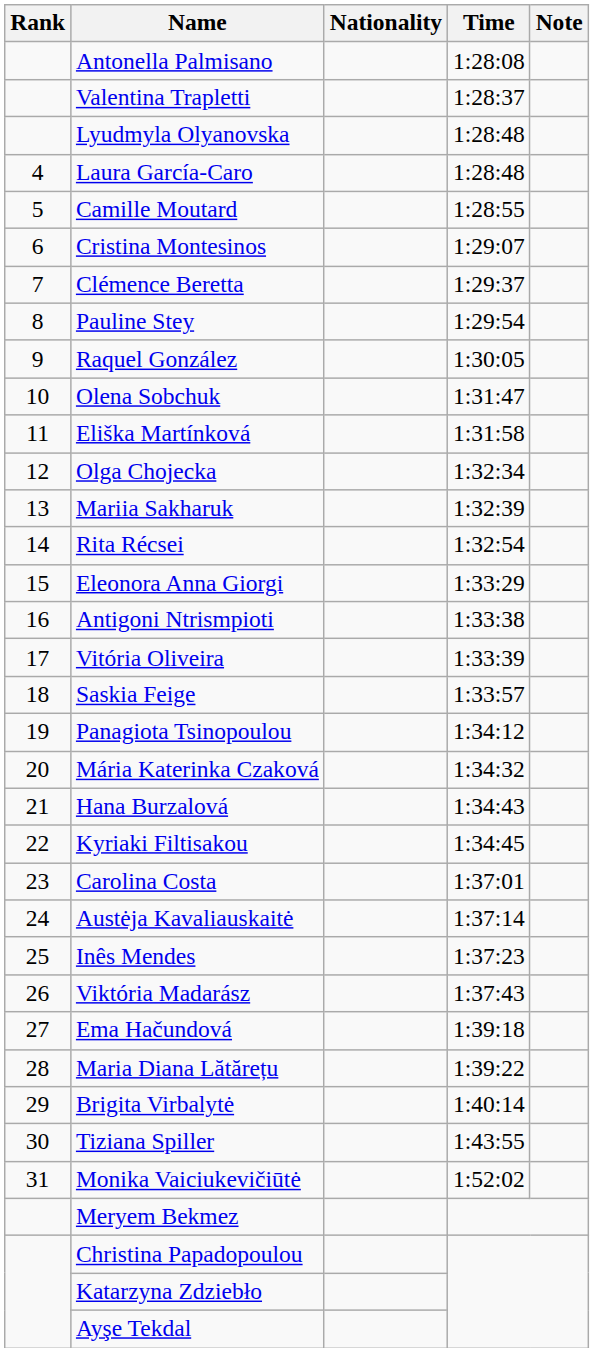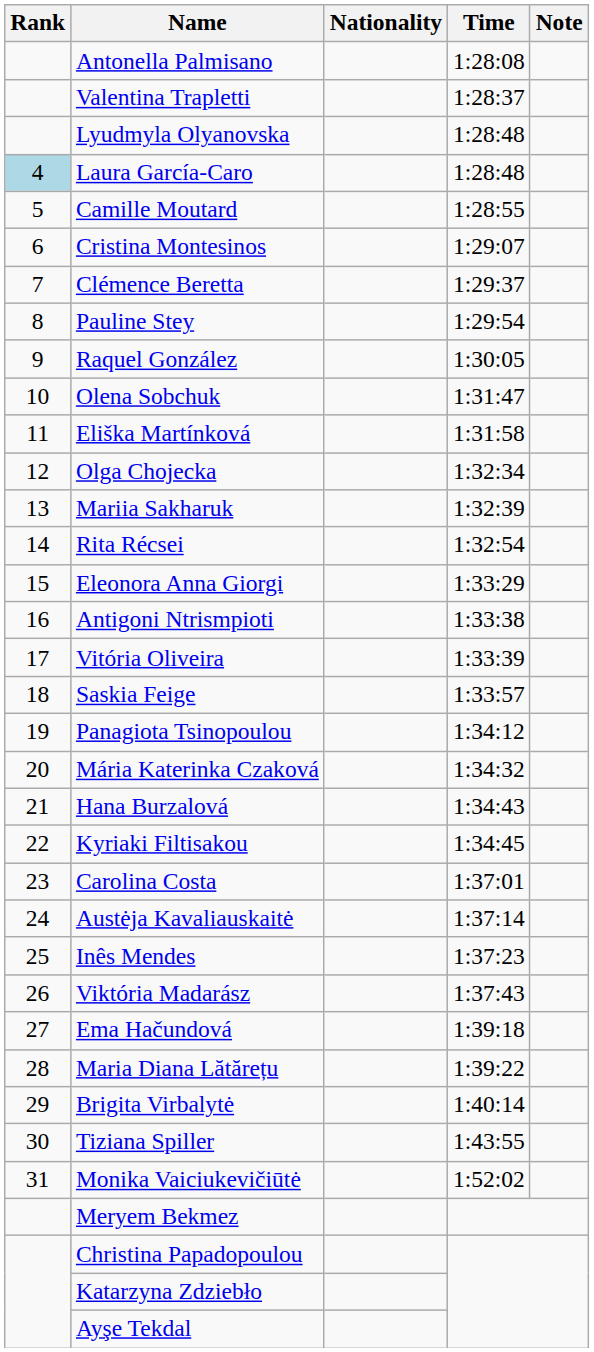(38, 172) no background -> (38, 172) lightblue background
